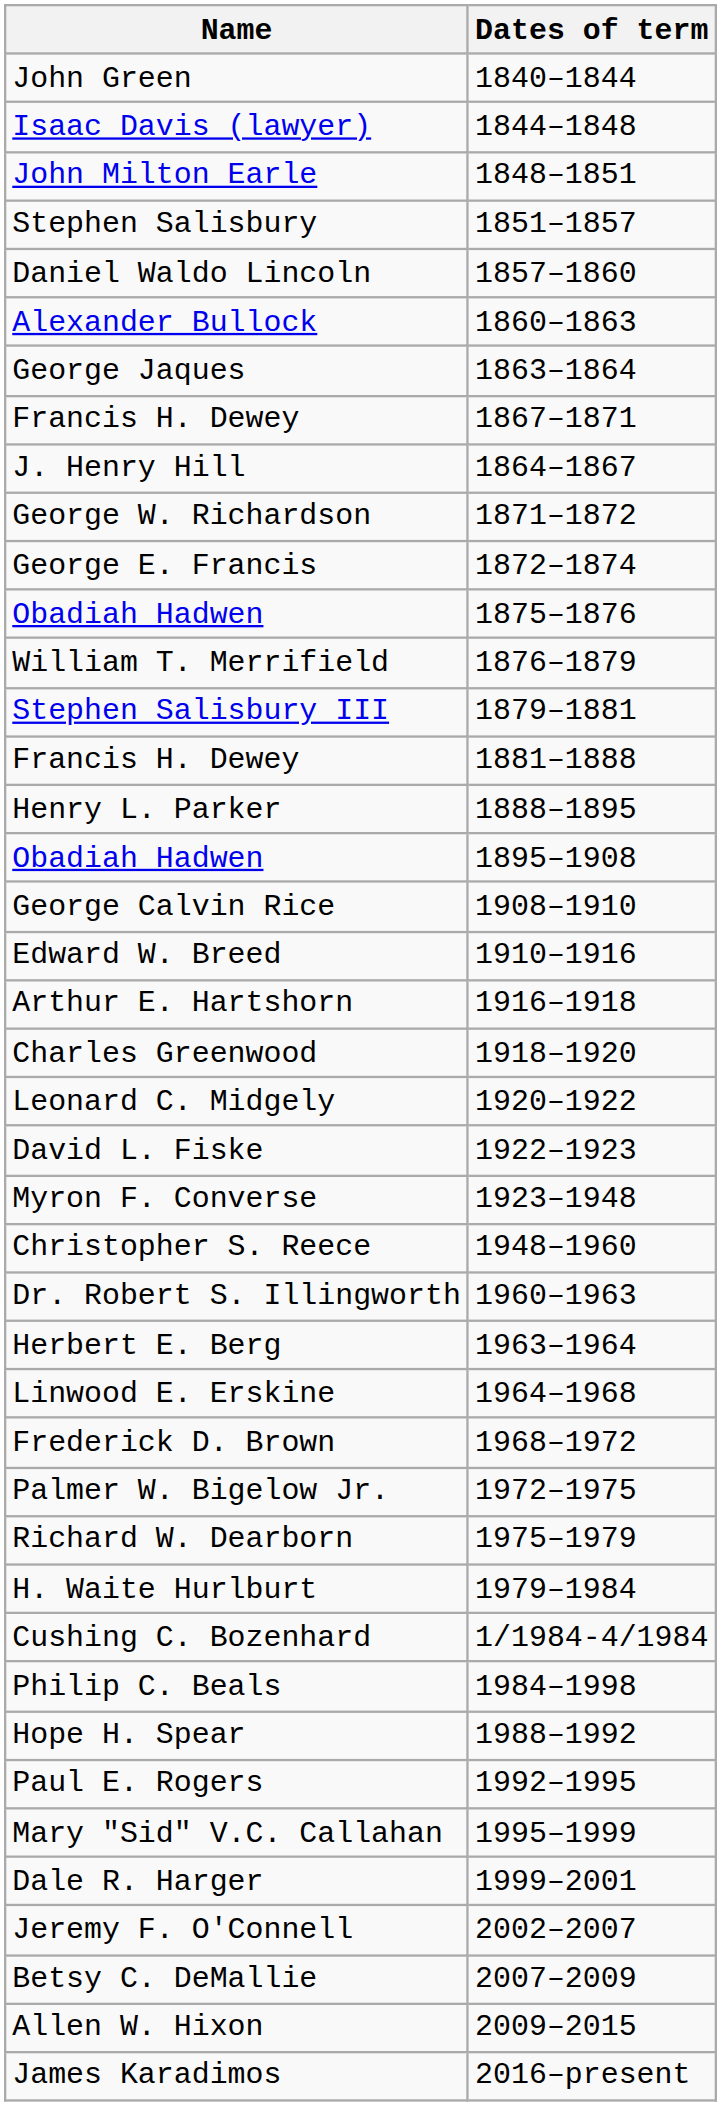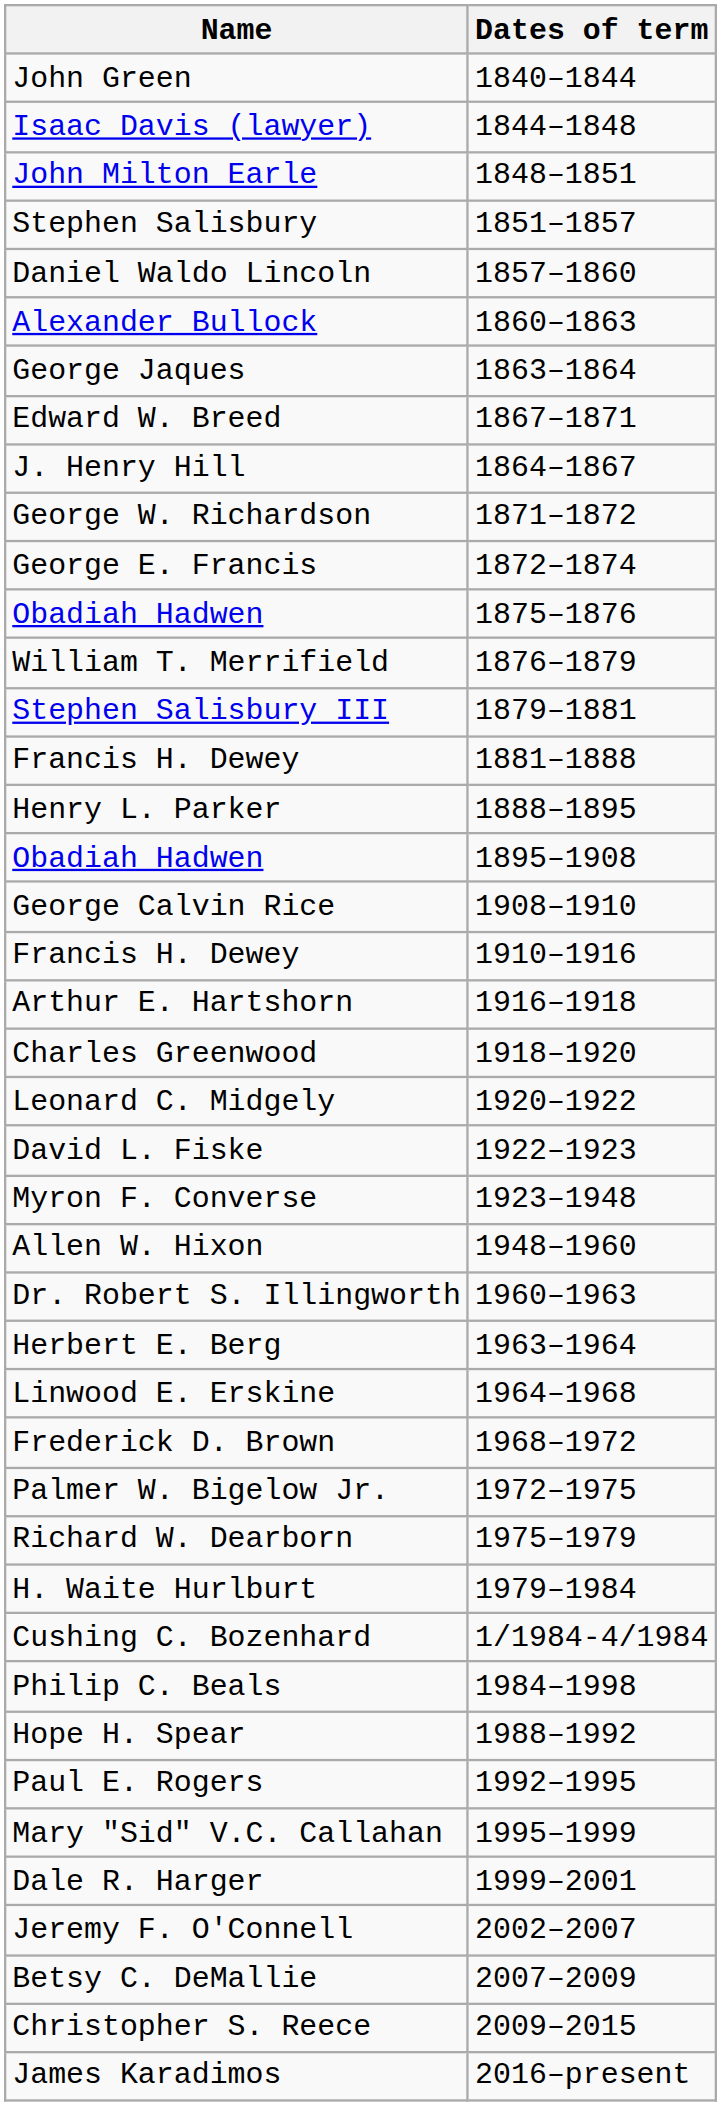(156, 419) Francis H. Dewey -> (147, 419) Edward W. Breed
(147, 955) Edward W. Breed -> (156, 955) Francis H. Dewey
(192, 1248) Christopher S. Reece -> (138, 1248) Allen W. Hixon
(138, 2027) Allen W. Hixon -> (192, 2027) Christopher S. Reece
